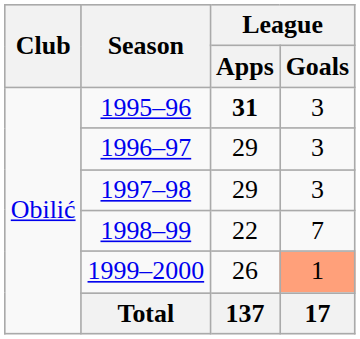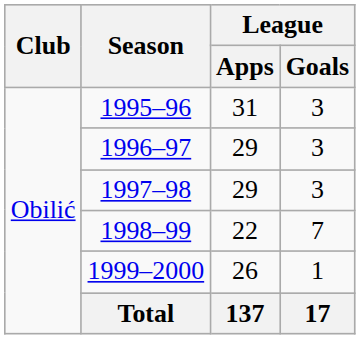(245, 107) bold -> (245, 107) normal
(317, 271) lightsalmon background -> (317, 271) no background
